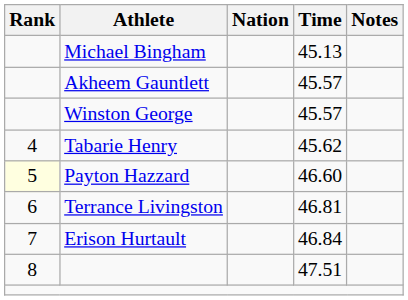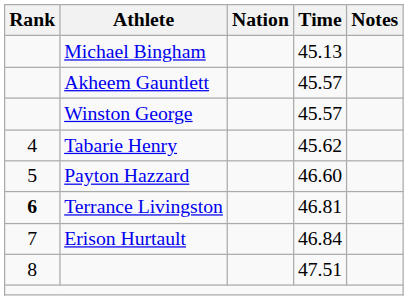(32, 176) lightyellow background -> (32, 176) no background
(32, 207) normal -> (32, 207) bold
